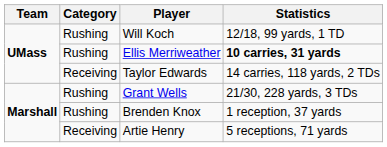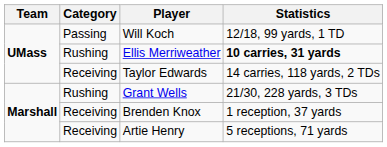(85, 34) Rushing -> (85, 34) Passing
(85, 112) Rushing -> (90, 112) Receiving
